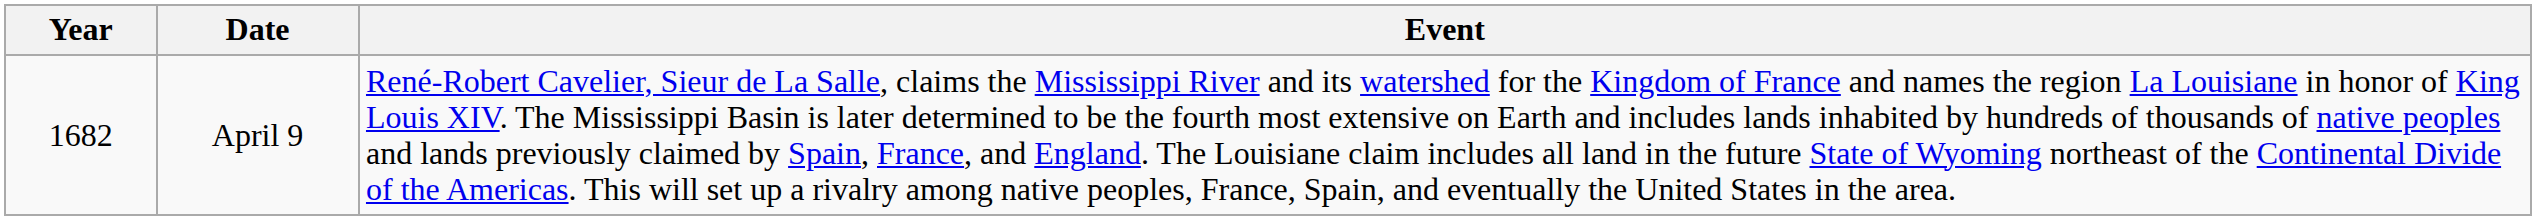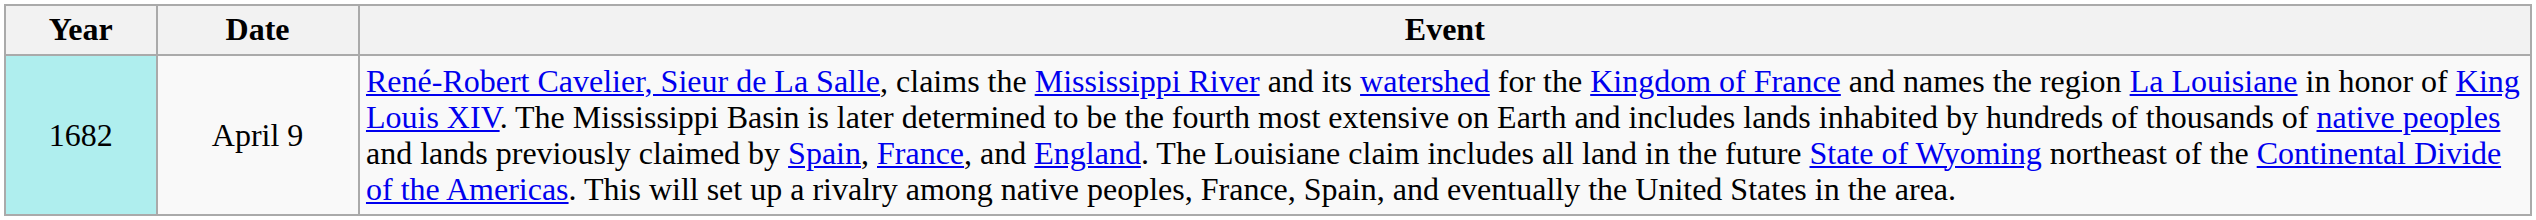(81, 134) no background -> (81, 134) paleturquoise background
